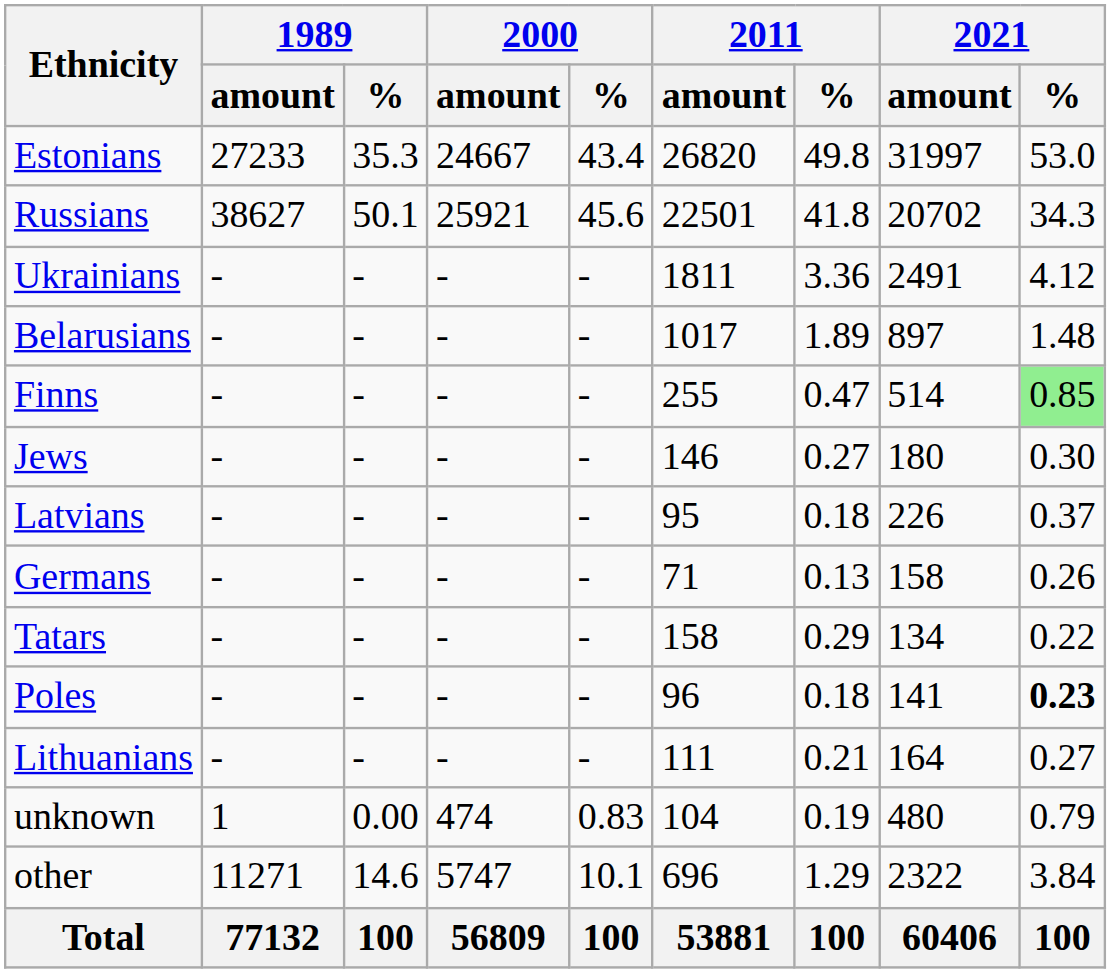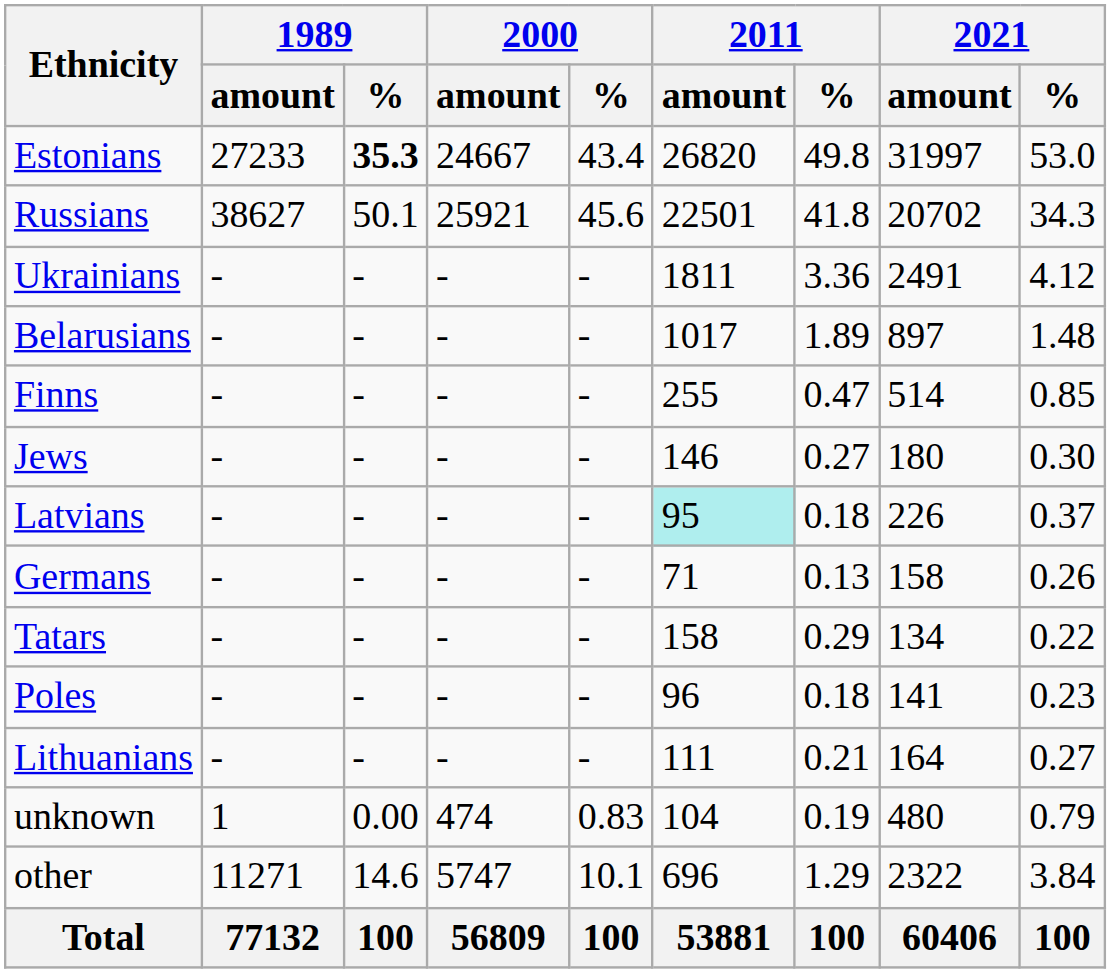(385, 154) normal -> (385, 154) bold
(1062, 395) lightgreen background -> (1062, 395) no background
(681, 515) no background -> (681, 515) paleturquoise background
(1062, 696) bold -> (1062, 696) normal
